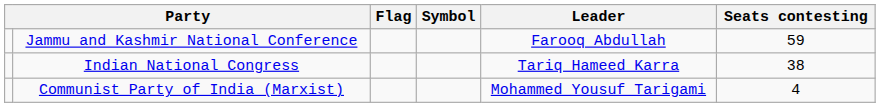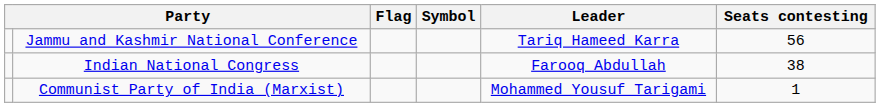(598, 41) Farooq Abdullah -> (598, 41) Tariq Hameed Karra
(796, 41) 59 -> (796, 41) 56
(598, 65) Tariq Hameed Karra -> (598, 65) Farooq Abdullah
(796, 90) 4 -> (796, 90) 1
